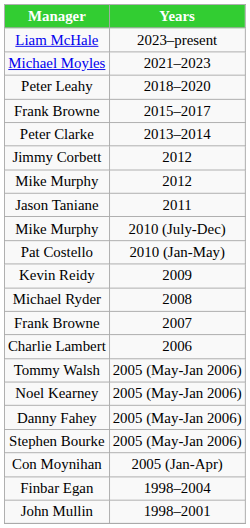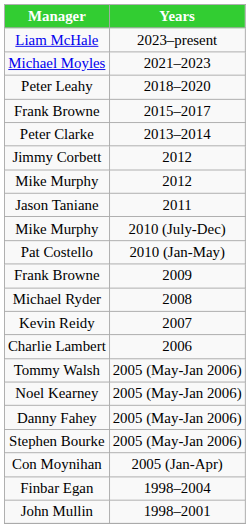(57, 275) Kevin Reidy -> (57, 275) Frank Browne
(57, 323) Frank Browne -> (57, 323) Kevin Reidy
